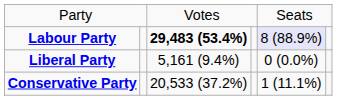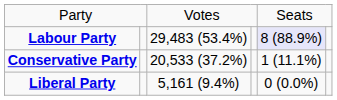(199, 38) bold -> (199, 38) normal
rows swapped: (72, 83) <-> (72, 60)
